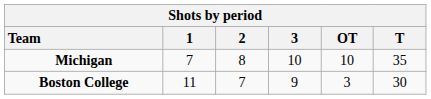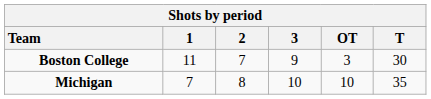rows swapped: (84, 60) <-> (84, 82)
